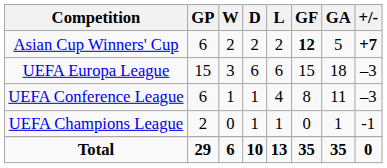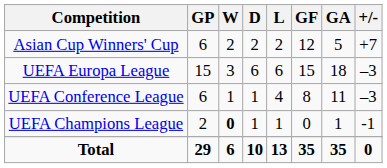(307, 44) bold -> (307, 44) normal
(368, 44) bold -> (368, 44) normal
(230, 123) normal -> (230, 123) bold
